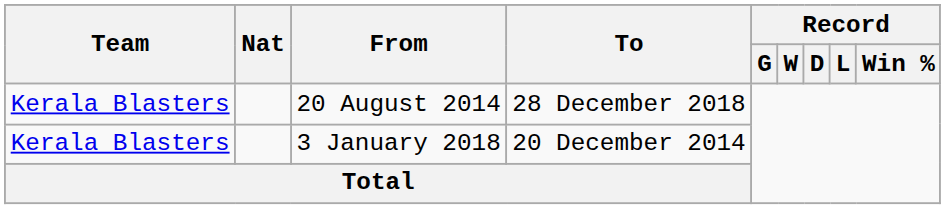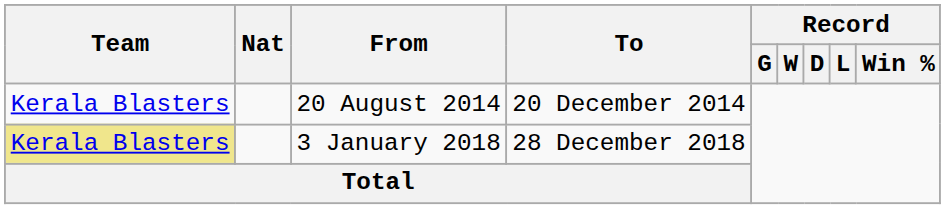(629, 104) 28 December 2018 -> (629, 104) 20 December 2014
(120, 144) no background -> (120, 144) khaki background
(629, 144) 20 December 2014 -> (629, 144) 28 December 2018
